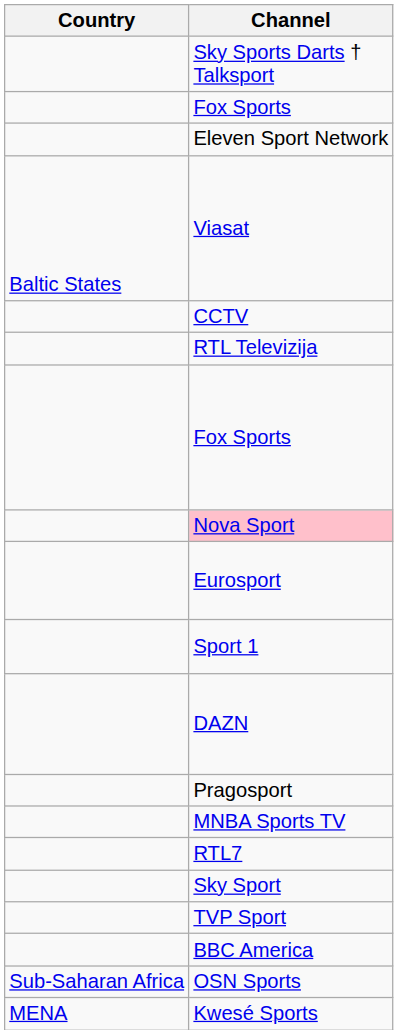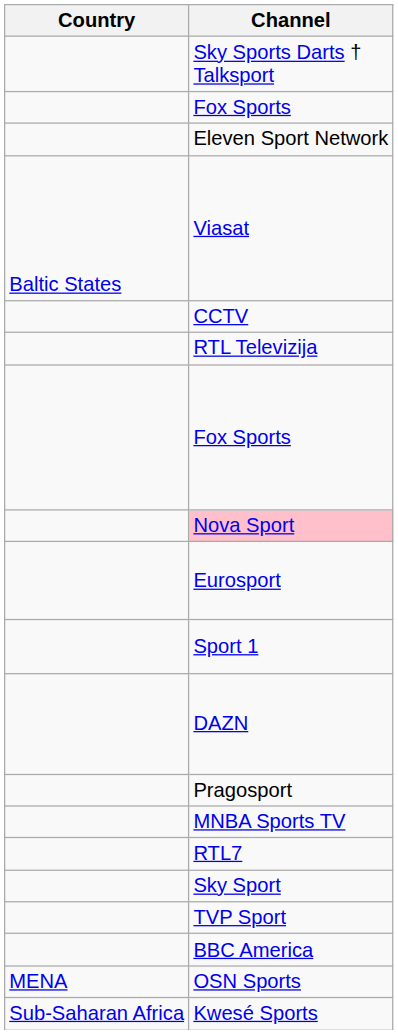(97, 981) Sub-Saharan Africa -> (38, 981) MENA
(38, 1013) MENA -> (97, 1013) Sub-Saharan Africa
